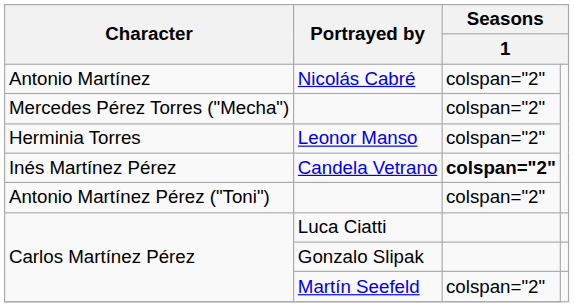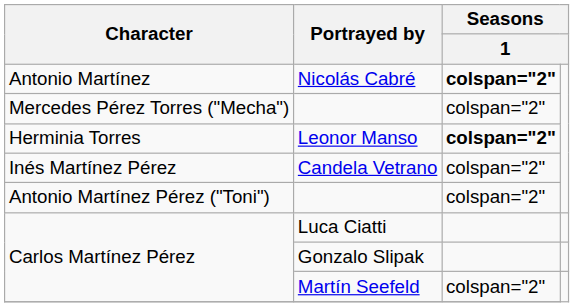(496, 78) normal -> (501, 78) bold
(496, 138) normal -> (501, 138) bold
(501, 167) bold -> (496, 167) normal
